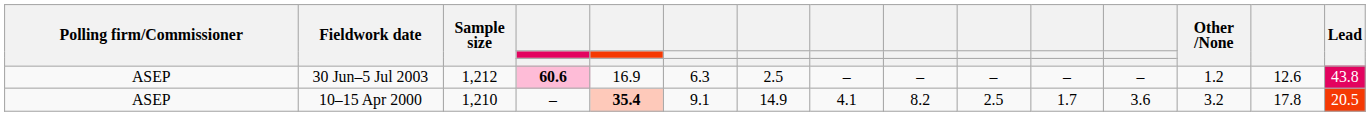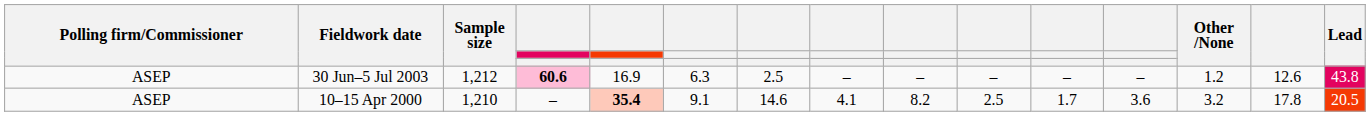(773, 100) 14.9 -> (773, 100) 14.6
